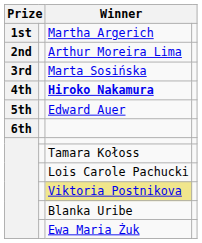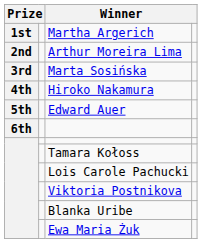(101, 90) bold -> (101, 90) normal
(115, 191) khaki background -> (115, 191) no background
